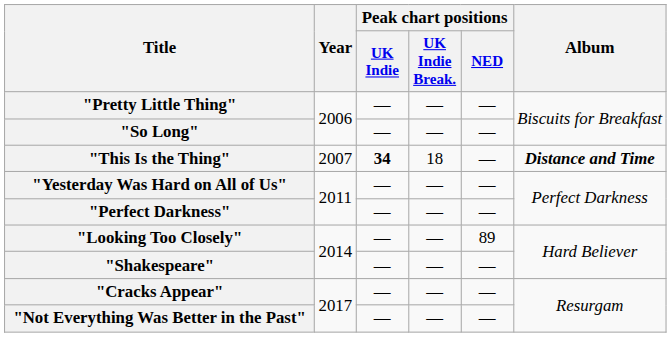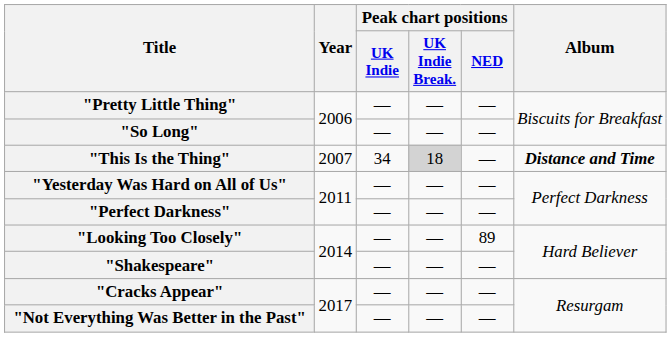(382, 158) bold -> (382, 158) normal
(435, 158) no background -> (435, 158) lightgrey background
